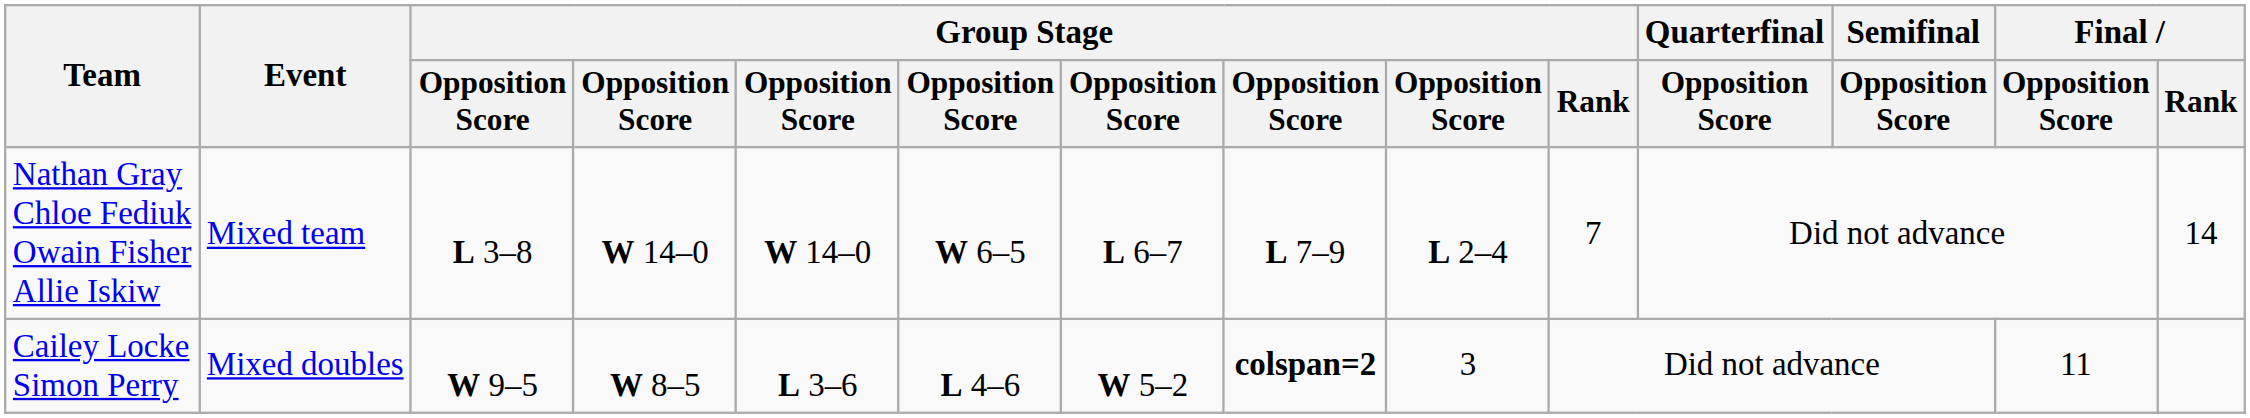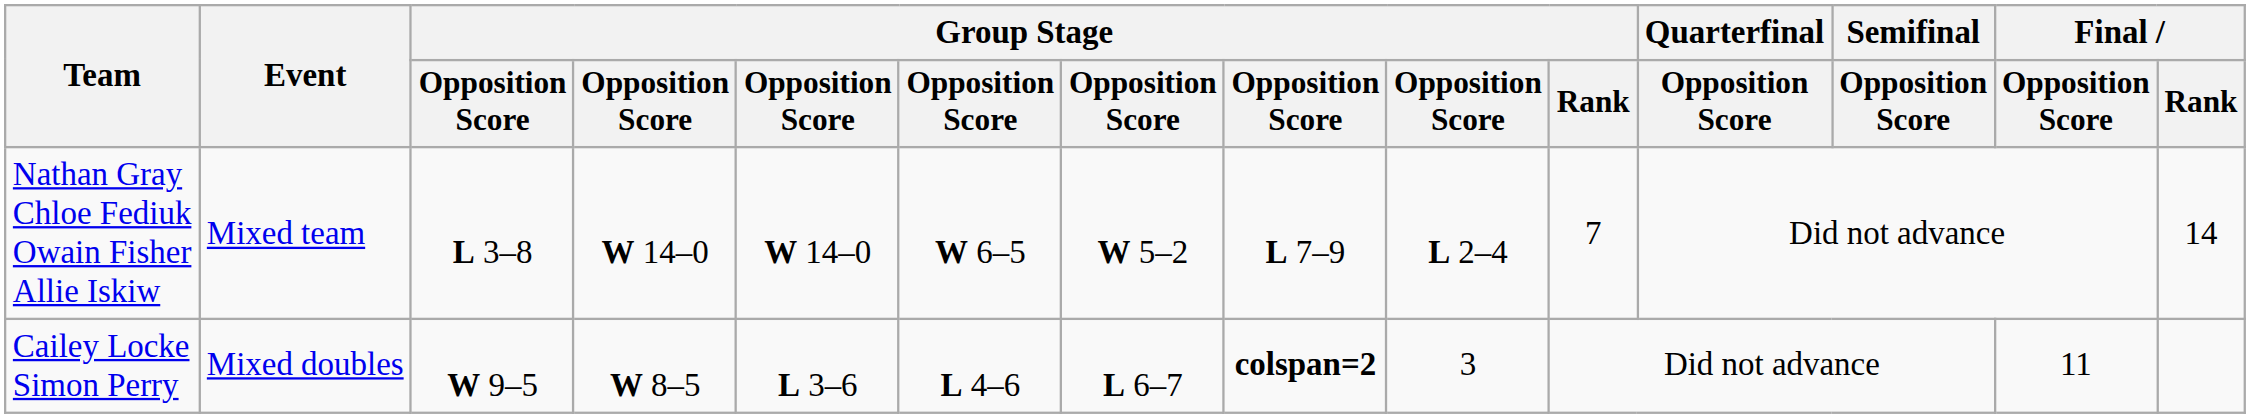(1143, 252) L 6–7 -> (1143, 252) W 5–2
(1143, 384) W 5–2 -> (1143, 384) L 6–7
